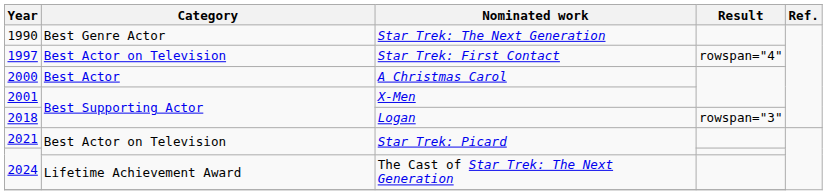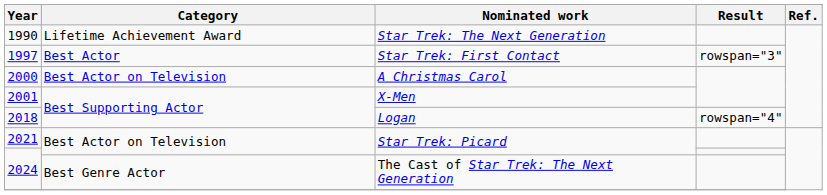(105, 35) Best Genre Actor -> (143, 35) Lifetime Achievement Award
(135, 56) Best Actor on Television -> (82, 56) Best Actor
(741, 56) rowspan="4" -> (741, 56) rowspan="3"
(82, 76) Best Actor -> (135, 76) Best Actor on Television
(741, 118) rowspan="3" -> (741, 118) rowspan="4"
(143, 172) Lifetime Achievement Award -> (105, 172) Best Genre Actor
